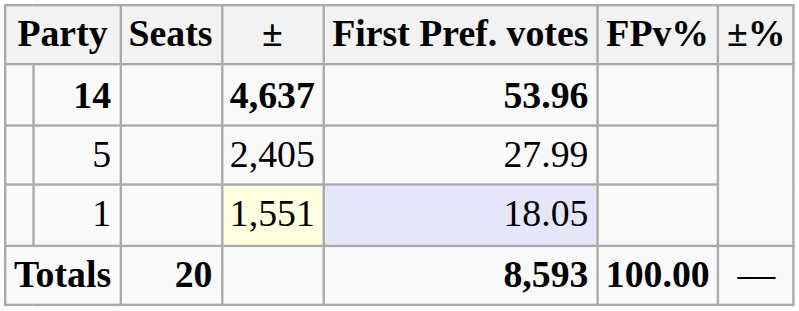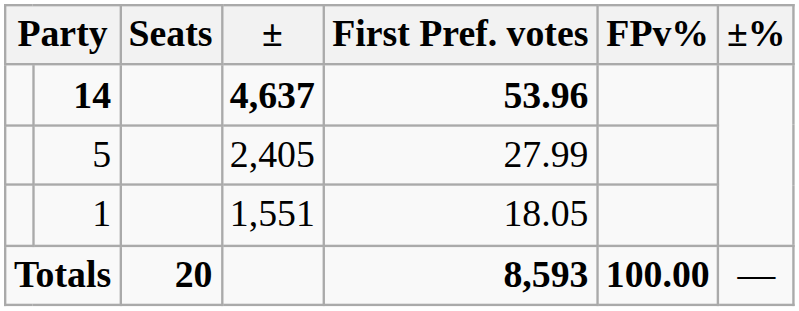(272, 214) lightyellow background -> (272, 214) no background
(546, 214) lavender background -> (546, 214) no background
